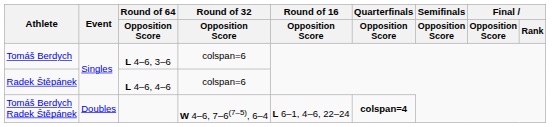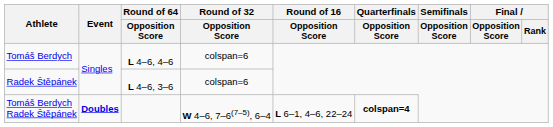(148, 62) L 4–6, 3–6 -> (151, 62) L 4–6, 4–6
(148, 87) L 4–6, 4–6 -> (151, 87) L 4–6, 3–6
(99, 109) normal -> (100, 109) bold
